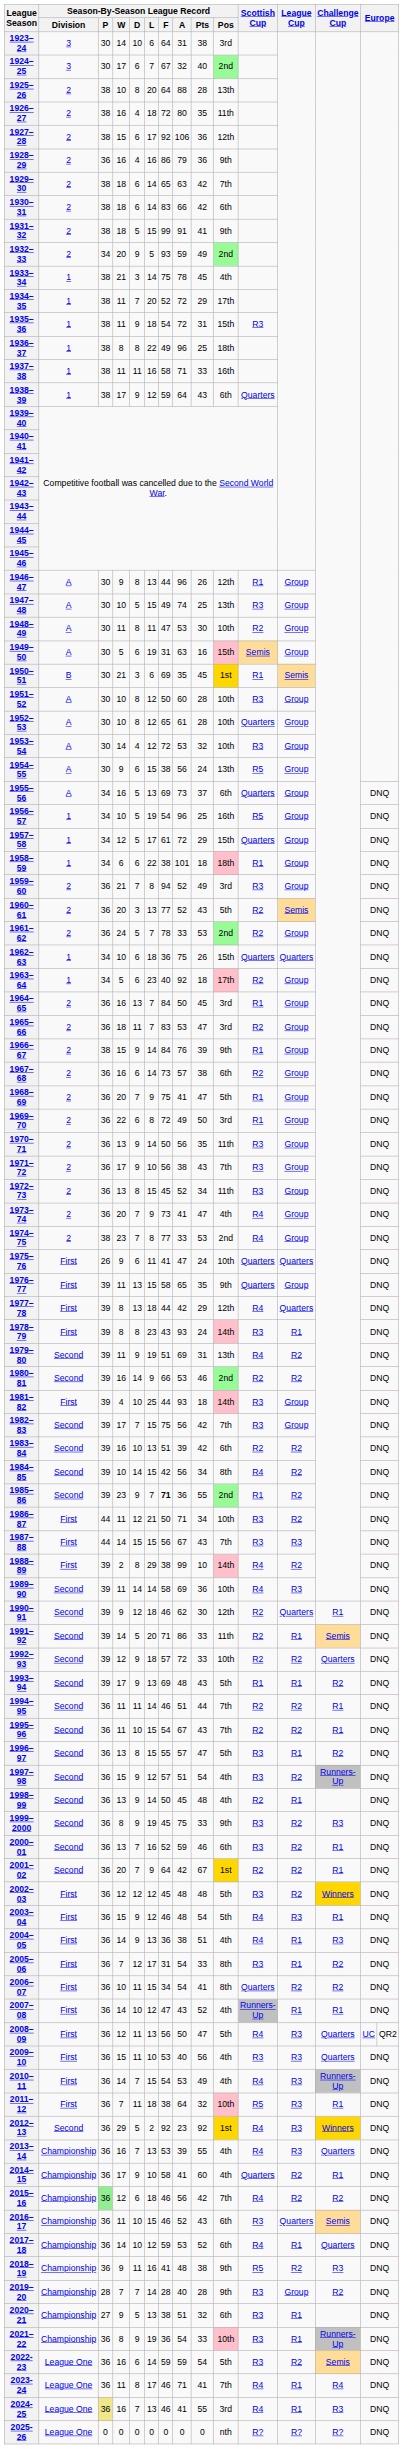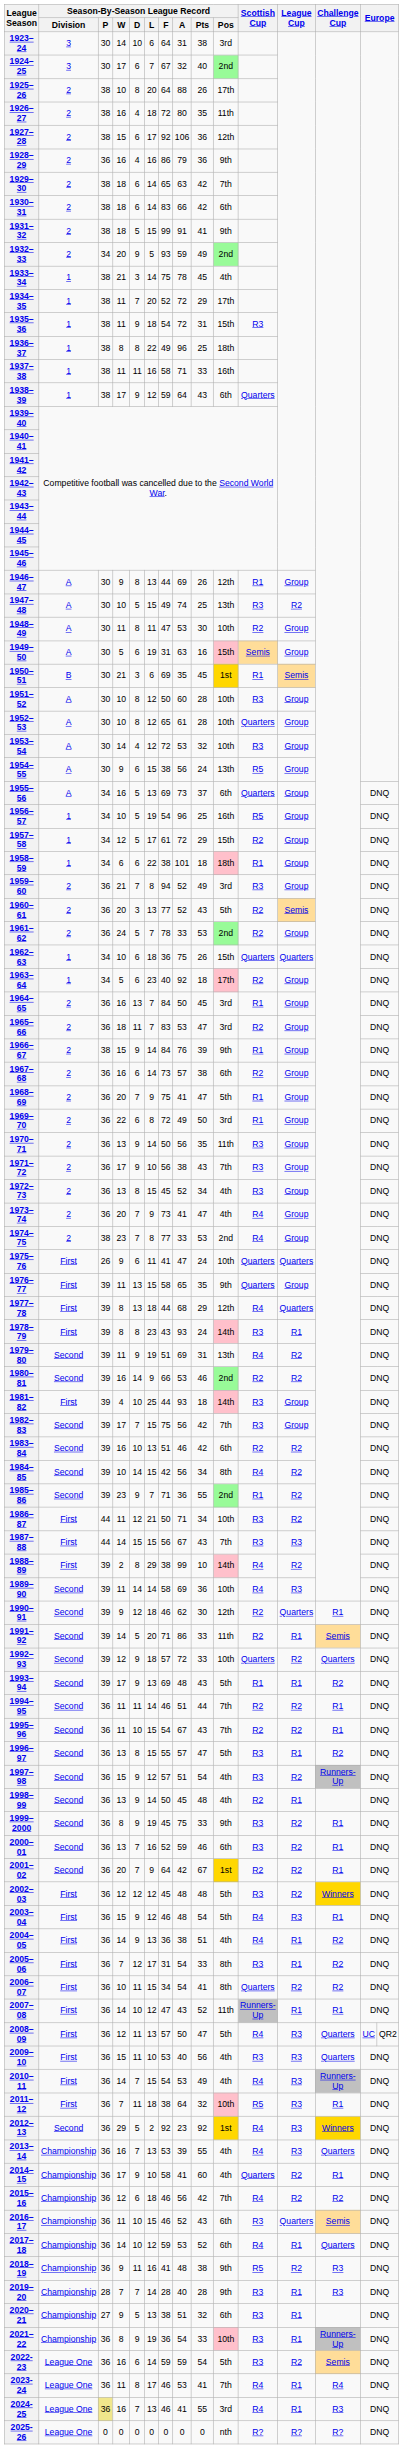(202, 90) 28 -> (202, 90) 26
(226, 90) 13th -> (226, 90) 17th
(182, 582) 96 -> (182, 582) 69
(296, 605) Group -> (296, 605) R2
(258, 839) Quarters -> (258, 839) R2
(226, 1191) 11th -> (226, 1191) 4th
(182, 1308) 42 -> (182, 1308) 68
(182, 1448) 39 -> (182, 1448) 46
(166, 1495) bold -> (166, 1495) normal
(258, 1659) R2 -> (258, 1659) Quarters
(338, 1823) R3 -> (338, 1823) R1
(338, 1940) R3 -> (338, 1940) R2
(226, 2011) 4th -> (226, 2011) 11th
(166, 2034) 56 -> (166, 2034) 57
(105, 2198) lightgreen background -> (105, 2198) no background
(296, 2292) Group -> (296, 2292) R1
(338, 2292) R2 -> (338, 2292) R3
(182, 2385) 71 -> (182, 2385) 53
